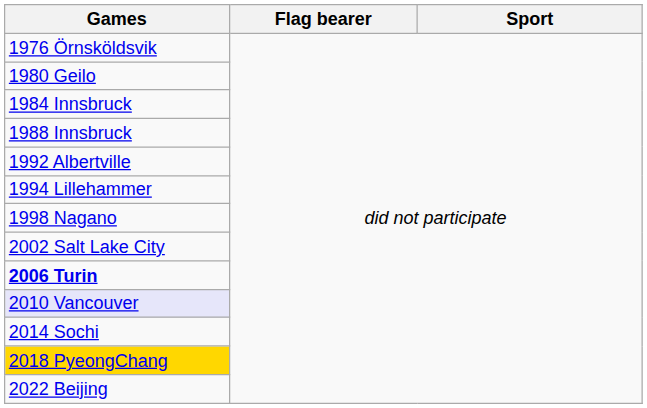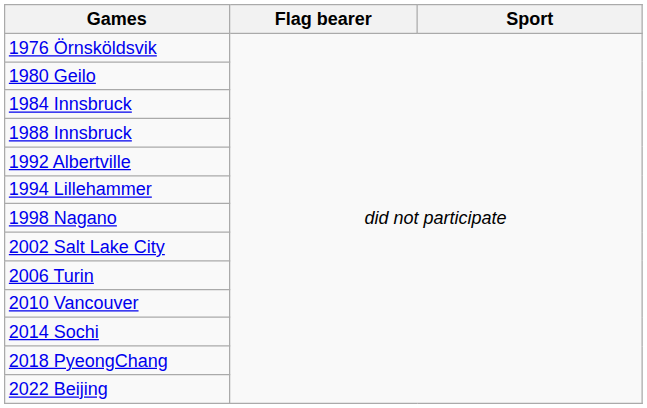(53, 275) bold -> (51, 275) normal
(74, 304) lavender background -> (74, 304) no background
(88, 360) gold background -> (88, 360) no background
